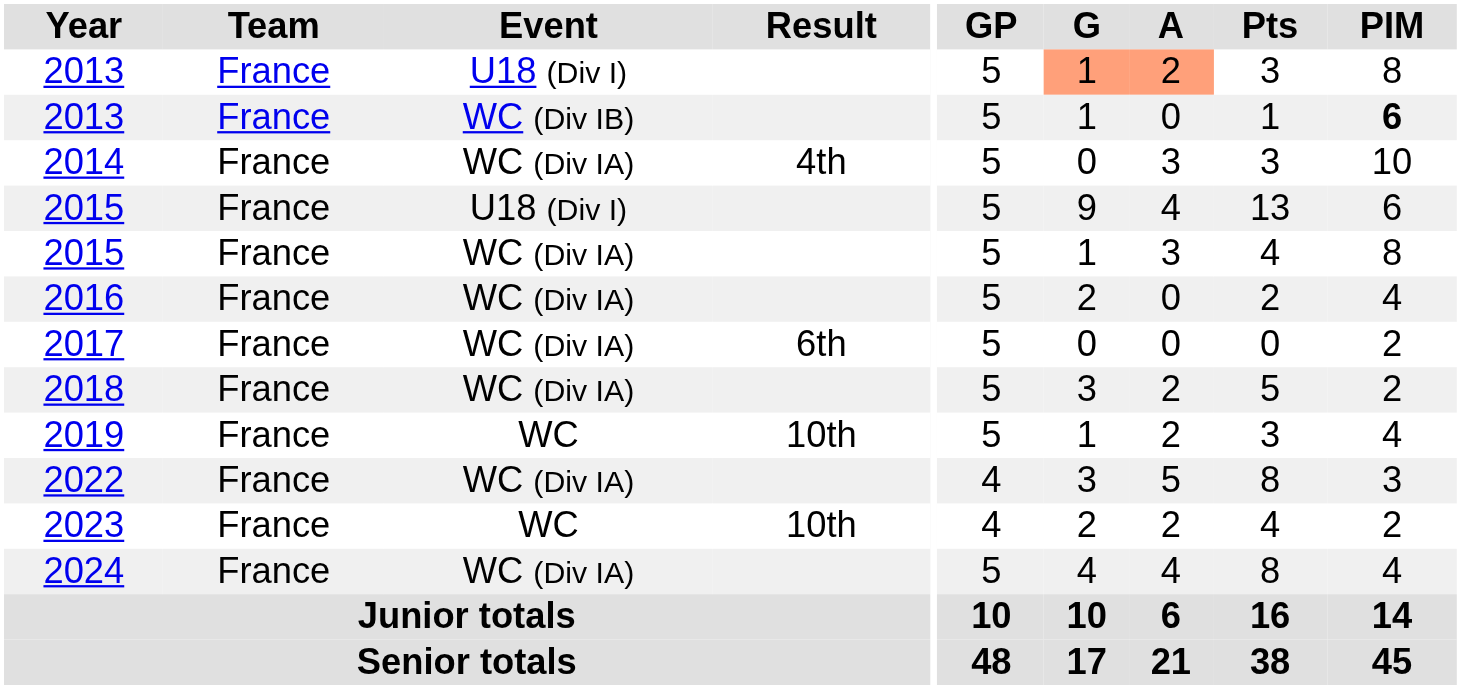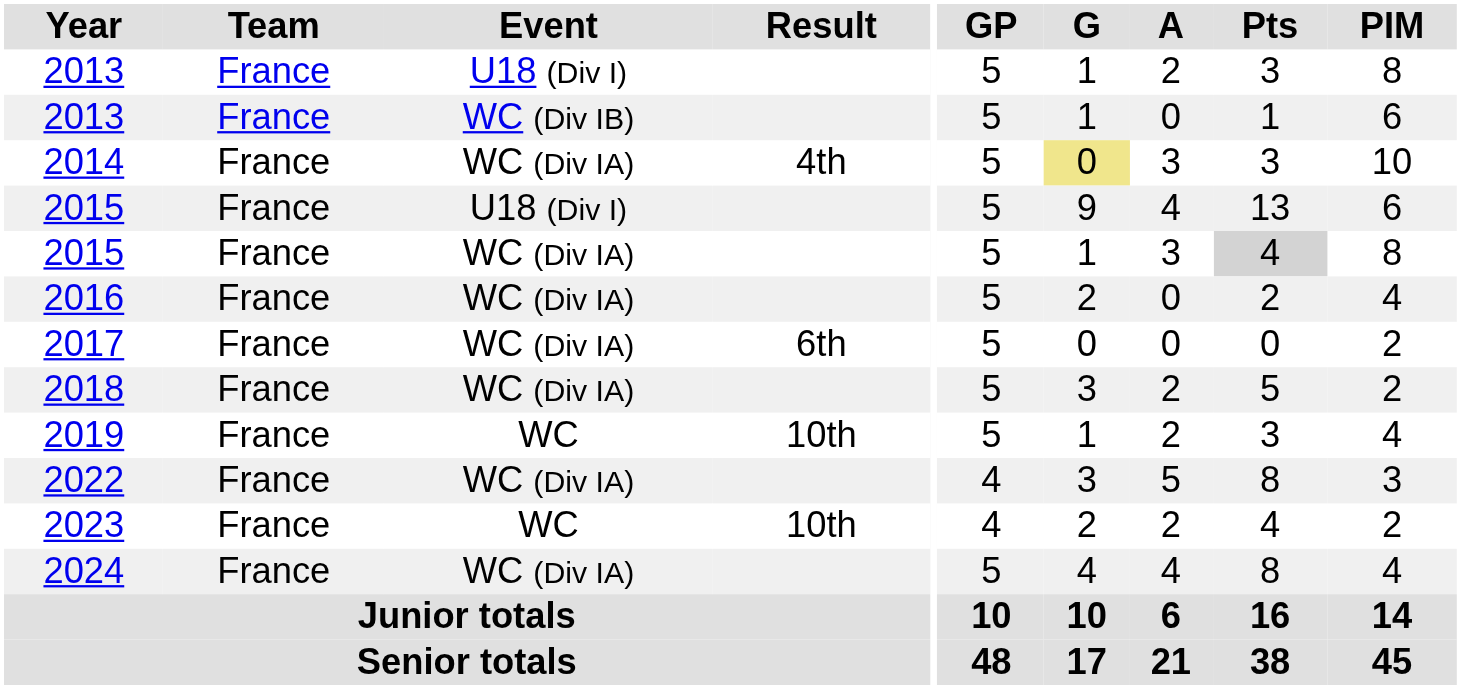(1087, 71) lightsalmon background -> (1087, 71) no background
(1171, 71) lightsalmon background -> (1171, 71) no background
(1392, 116) bold -> (1392, 116) normal
(1087, 162) no background -> (1087, 162) khaki background
(1270, 253) no background -> (1270, 253) lightgrey background
